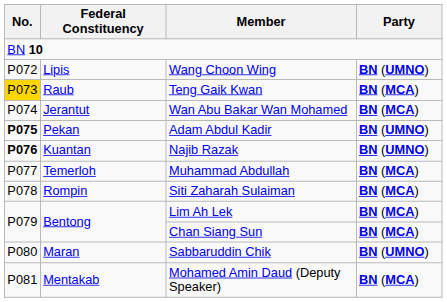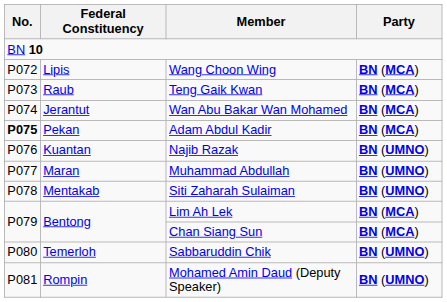(394, 69) BN (UMNO) -> (389, 69) BN (MCA)
(22, 89) gold background -> (22, 89) no background
(394, 130) BN (UMNO) -> (389, 130) BN (MCA)
(22, 150) bold -> (22, 150) normal
(69, 171) Temerloh -> (61, 171) Maran
(389, 171) BN (MCA) -> (394, 171) BN (UMNO)
(65, 191) Rompin -> (71, 191) Mentakab
(389, 191) BN (MCA) -> (394, 191) BN (UMNO)
(61, 252) Maran -> (69, 252) Temerloh
(71, 279) Mentakab -> (65, 279) Rompin
(389, 279) BN (MCA) -> (394, 279) BN (UMNO)
